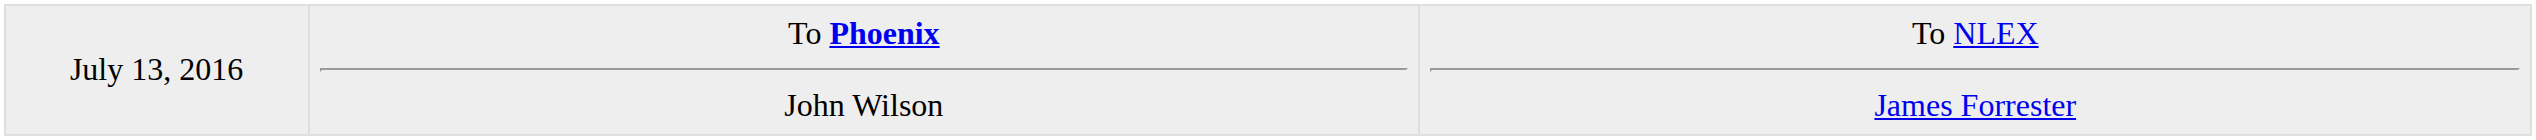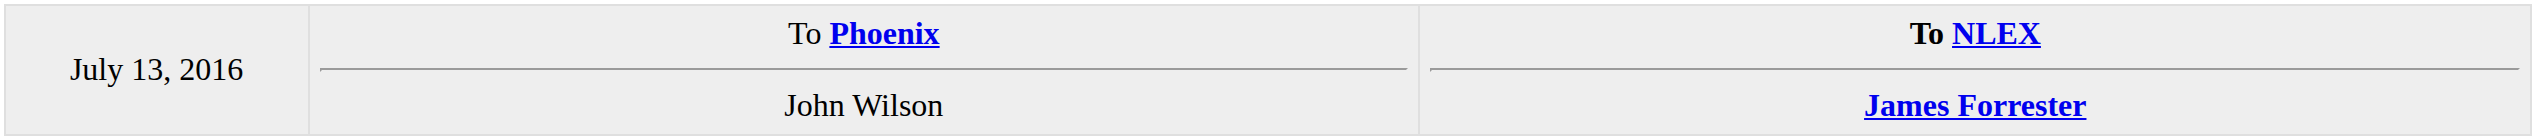(1975, 69) normal -> (1975, 69) bold
